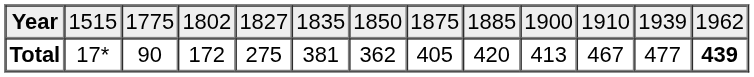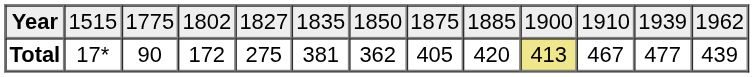(549, 54) no background -> (549, 54) khaki background
(720, 54) bold -> (720, 54) normal
